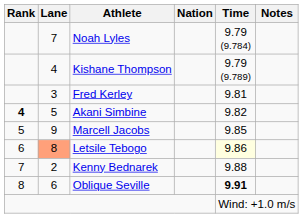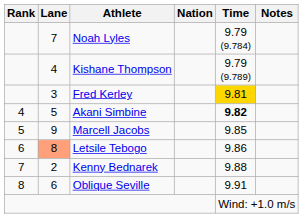(236, 94) no background -> (236, 94) gold background
(21, 112) bold -> (21, 112) normal
(236, 112) normal -> (236, 112) bold
(236, 149) lightyellow background -> (236, 149) no background
(236, 185) bold -> (236, 185) normal
